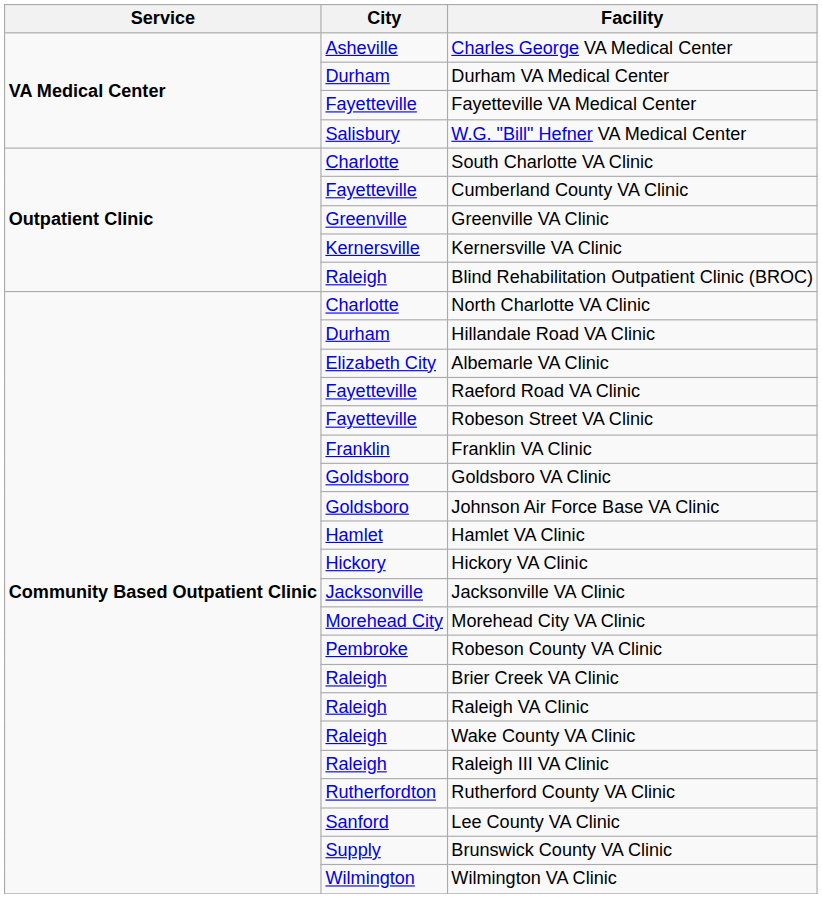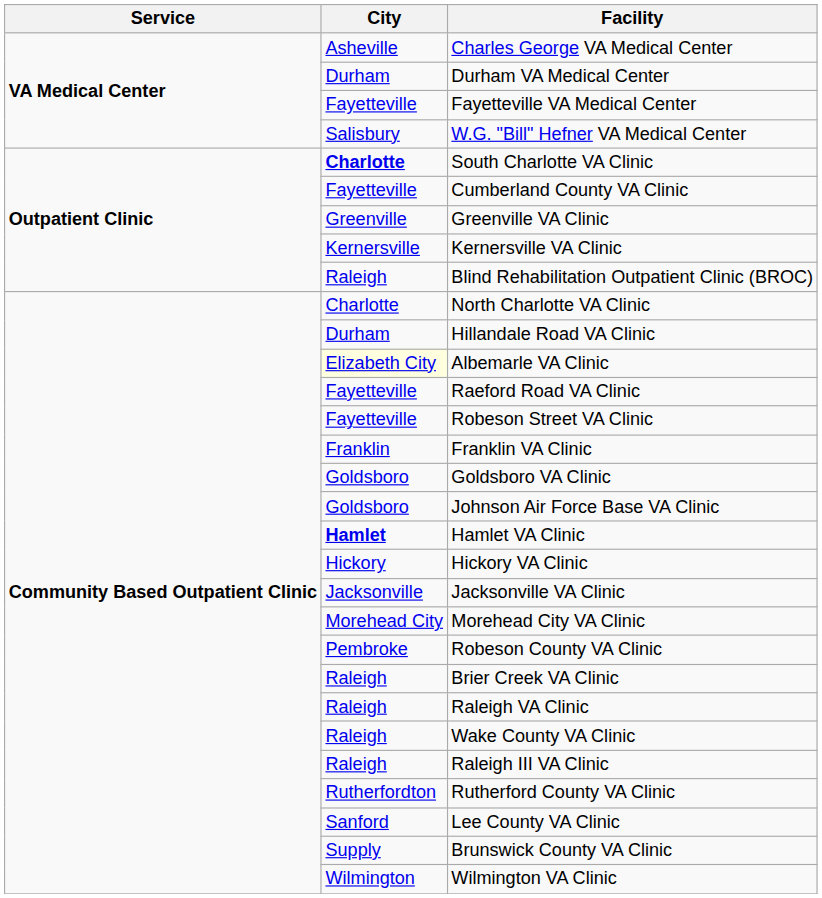(362, 162) normal -> (365, 162) bold
(381, 362) no background -> (381, 362) lightyellow background
(354, 534) normal -> (356, 534) bold
